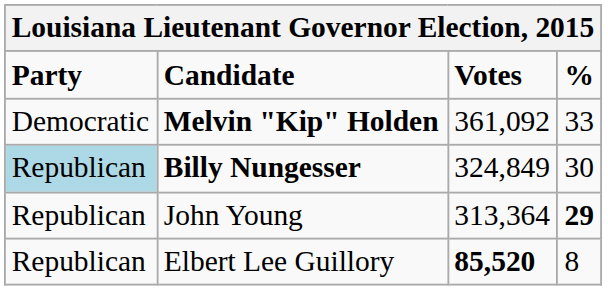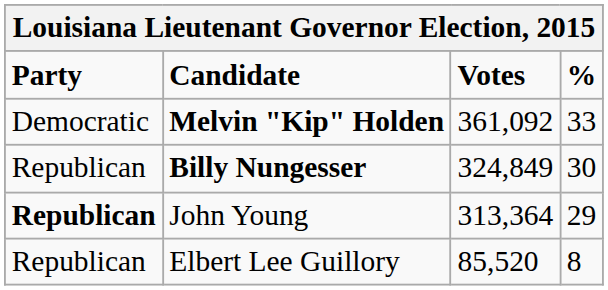(79, 167) lightblue background -> (79, 167) no background
(79, 214) normal -> (84, 214) bold
(579, 214) bold -> (582, 214) normal
(495, 261) bold -> (498, 261) normal
